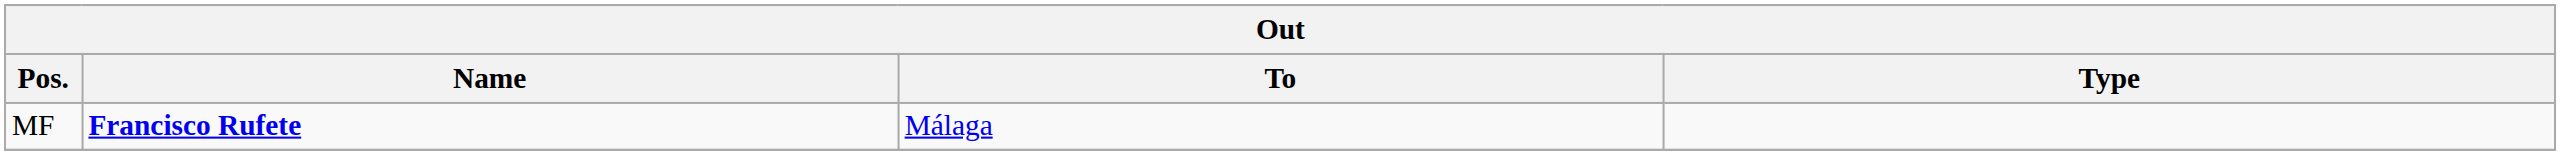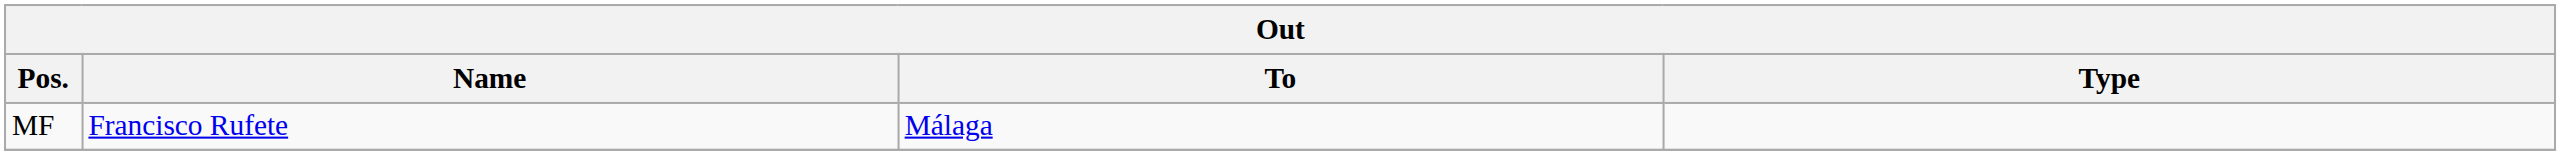(195, 126) bold -> (188, 126) normal
